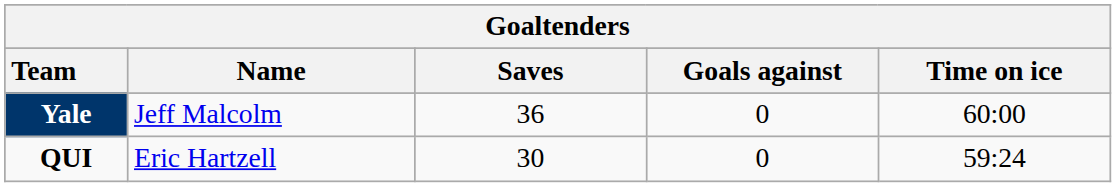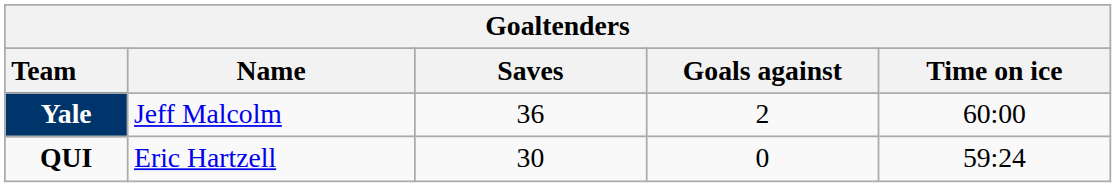(762, 114) 0 -> (762, 114) 2
